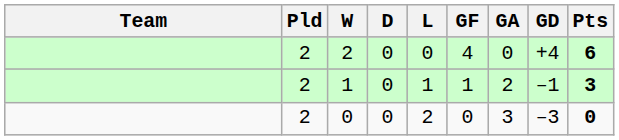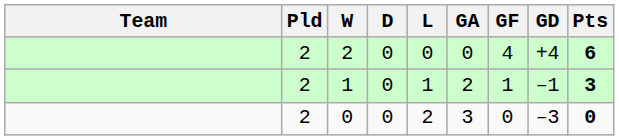columns swapped: (467, 21) <-> (508, 21)
